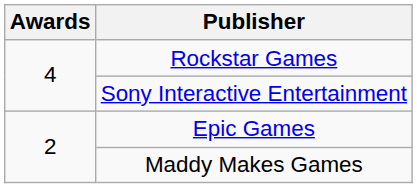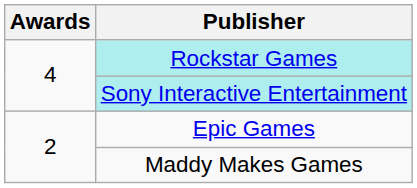(254, 57) no background -> (254, 57) paleturquoise background
(254, 93) no background -> (254, 93) paleturquoise background
